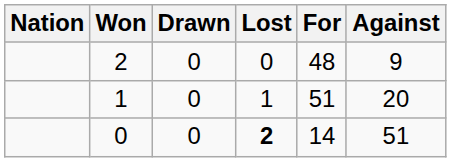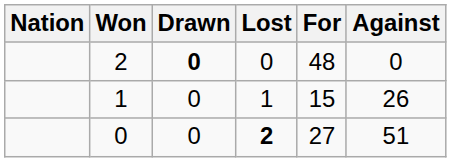(194, 61) normal -> (194, 61) bold
(396, 61) 9 -> (396, 61) 0
(322, 99) 51 -> (322, 99) 15
(396, 99) 20 -> (396, 99) 26
(322, 136) 14 -> (322, 136) 27
